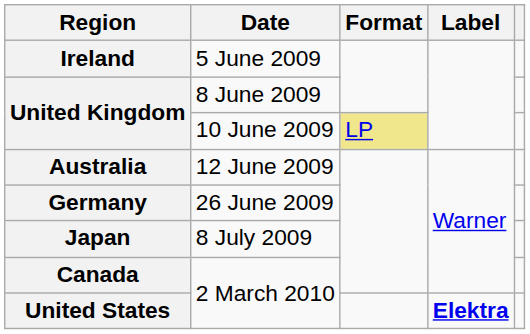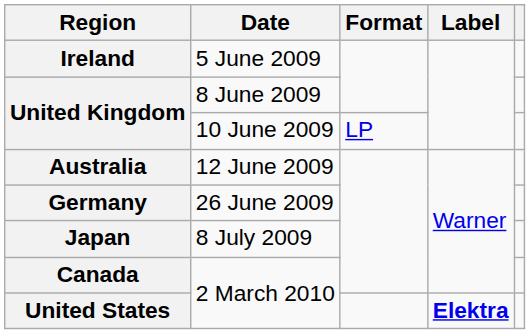(359, 130) khaki background -> (359, 130) no background
